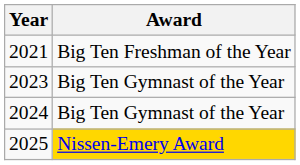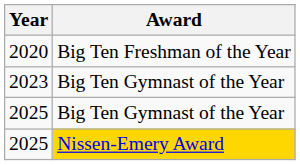(29, 50) 2021 -> (29, 50) 2020
(29, 112) 2024 -> (29, 112) 2025
